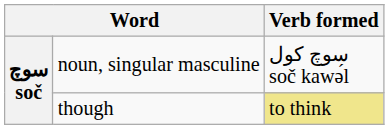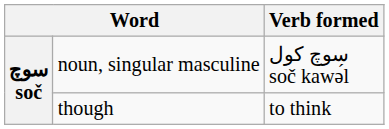(300, 108) khaki background -> (300, 108) no background
